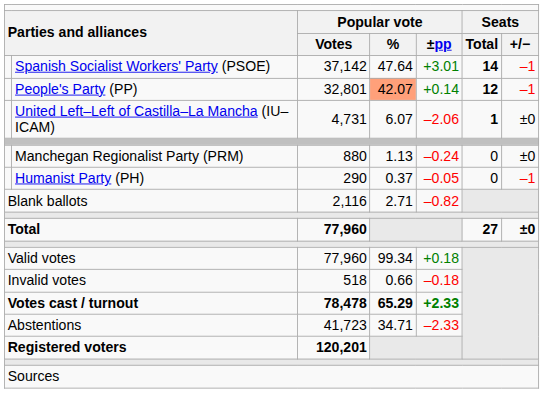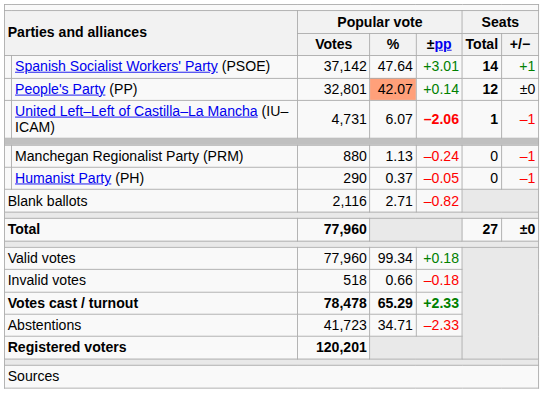(528, 66) –1 -> (527, 66) +1
(528, 89) –1 -> (528, 89) ±0
(441, 119) normal -> (441, 119) bold
(528, 119) ±0 -> (528, 119) –1
(528, 156) ±0 -> (528, 156) –1
